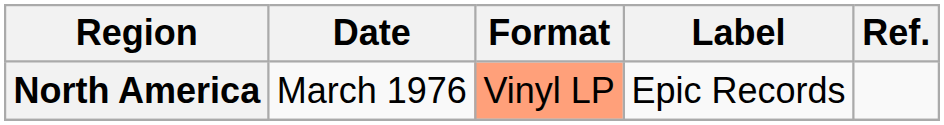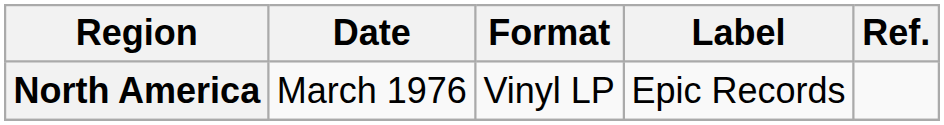(549, 90) lightsalmon background -> (549, 90) no background
